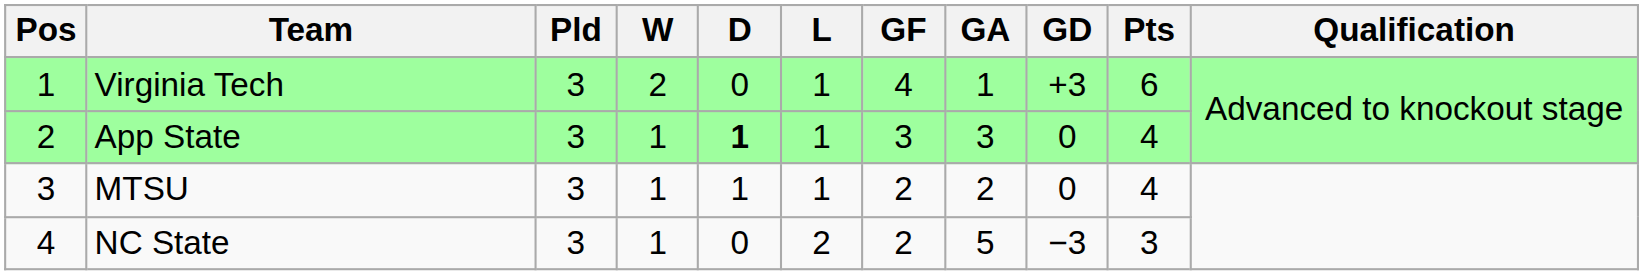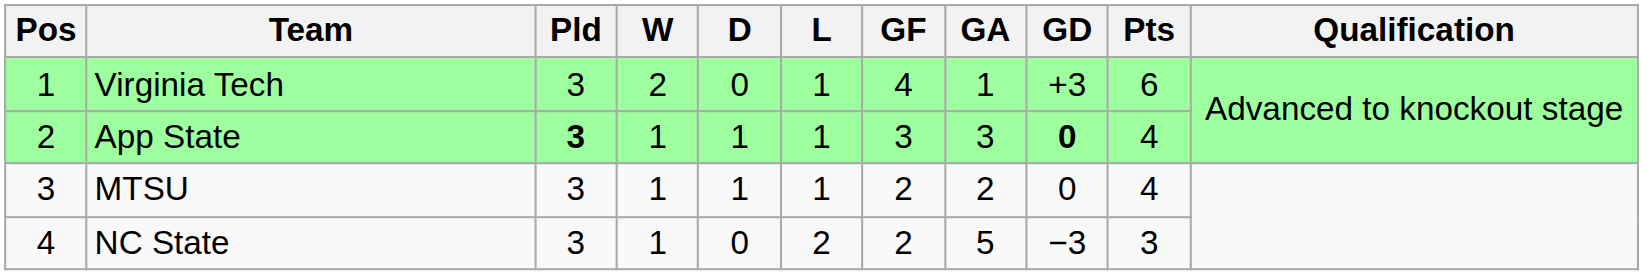(576, 136) normal -> (576, 136) bold
(740, 136) bold -> (740, 136) normal
(1067, 136) normal -> (1067, 136) bold
